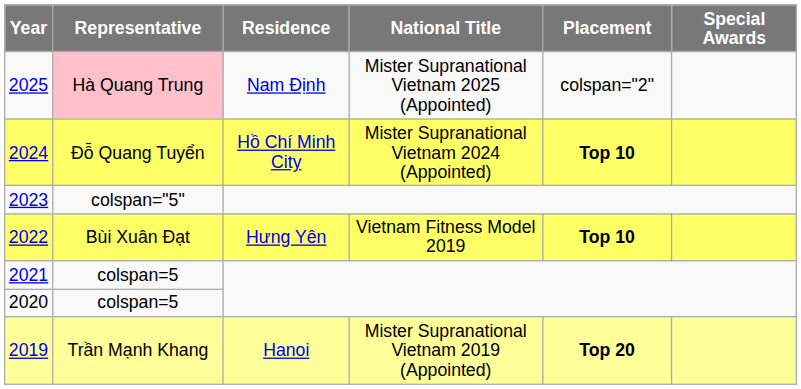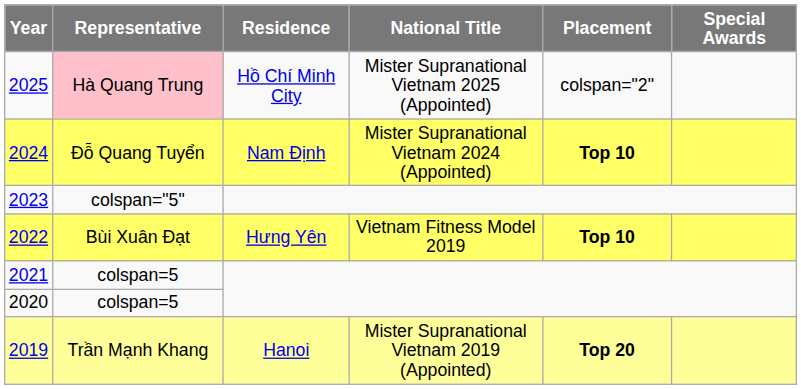(286, 85) Nam Định -> (286, 85) Hồ Chí Minh City
(286, 152) Hồ Chí Minh City -> (286, 152) Nam Định
